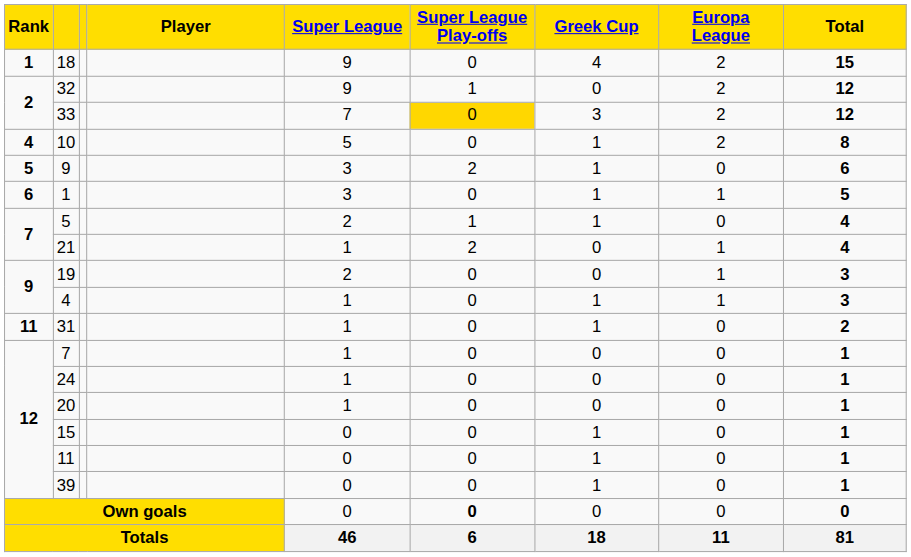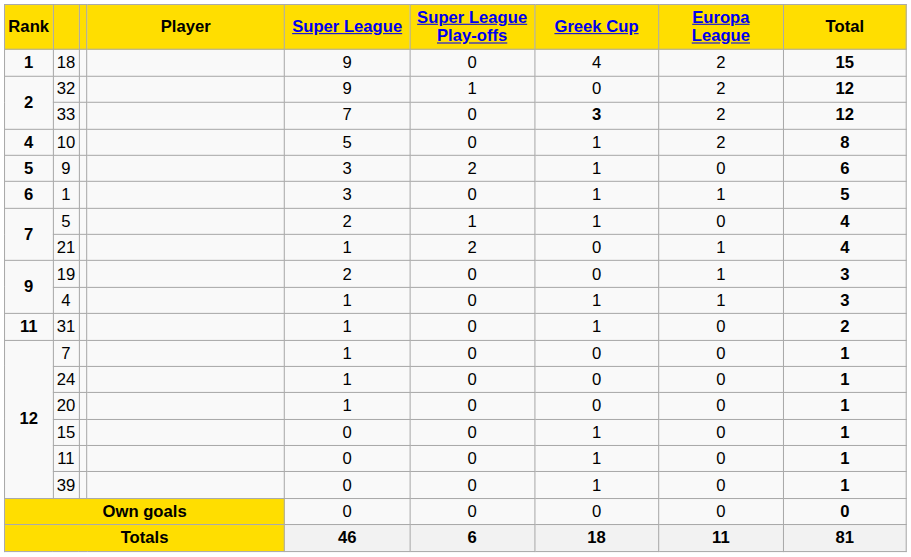(472, 115) gold background -> (472, 115) no background
(597, 115) normal -> (597, 115) bold
(472, 511) bold -> (472, 511) normal
